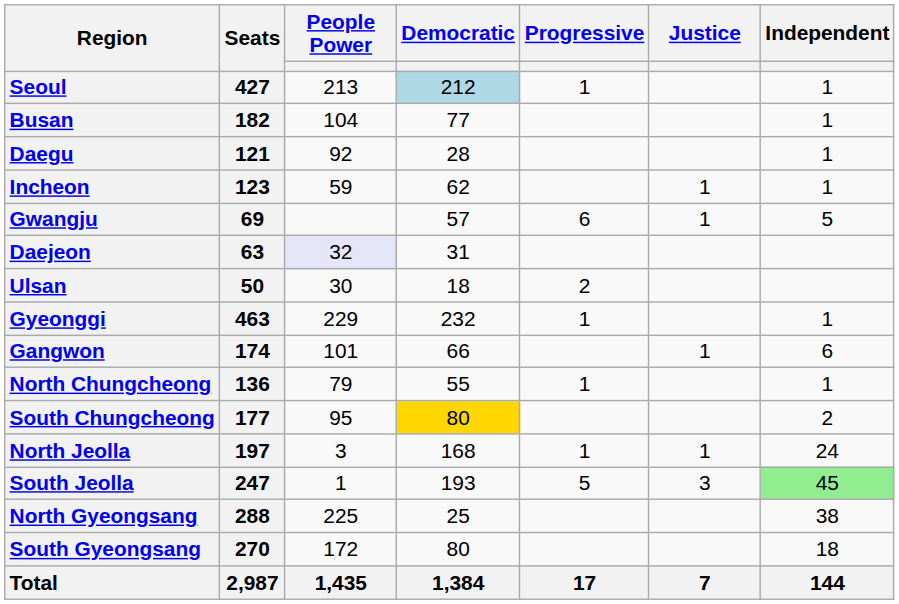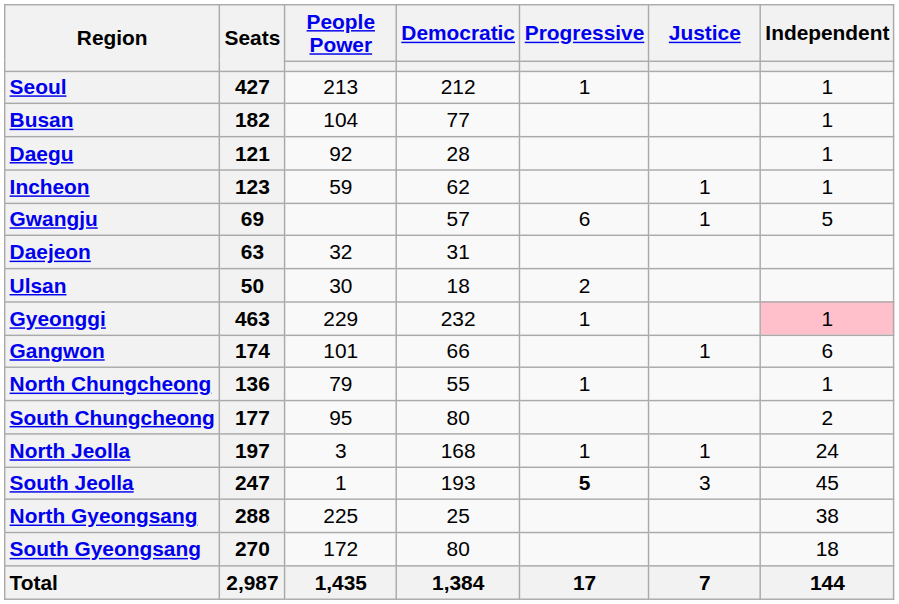(458, 88) lightblue background -> (458, 88) no background
(341, 253) lavender background -> (341, 253) no background
(827, 318) no background -> (827, 318) pink background
(458, 417) gold background -> (458, 417) no background
(585, 483) normal -> (585, 483) bold
(827, 483) lightgreen background -> (827, 483) no background
